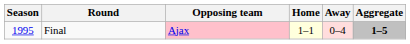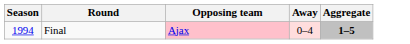- column: (306, 13)
(23, 30) 1995 -> (23, 30) 1994
